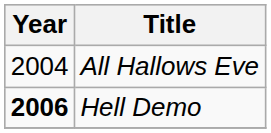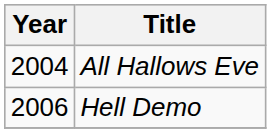(40, 107) bold -> (40, 107) normal
